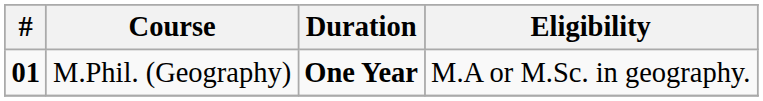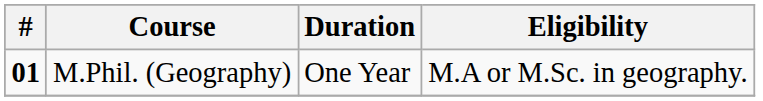(361, 72) bold -> (357, 72) normal
